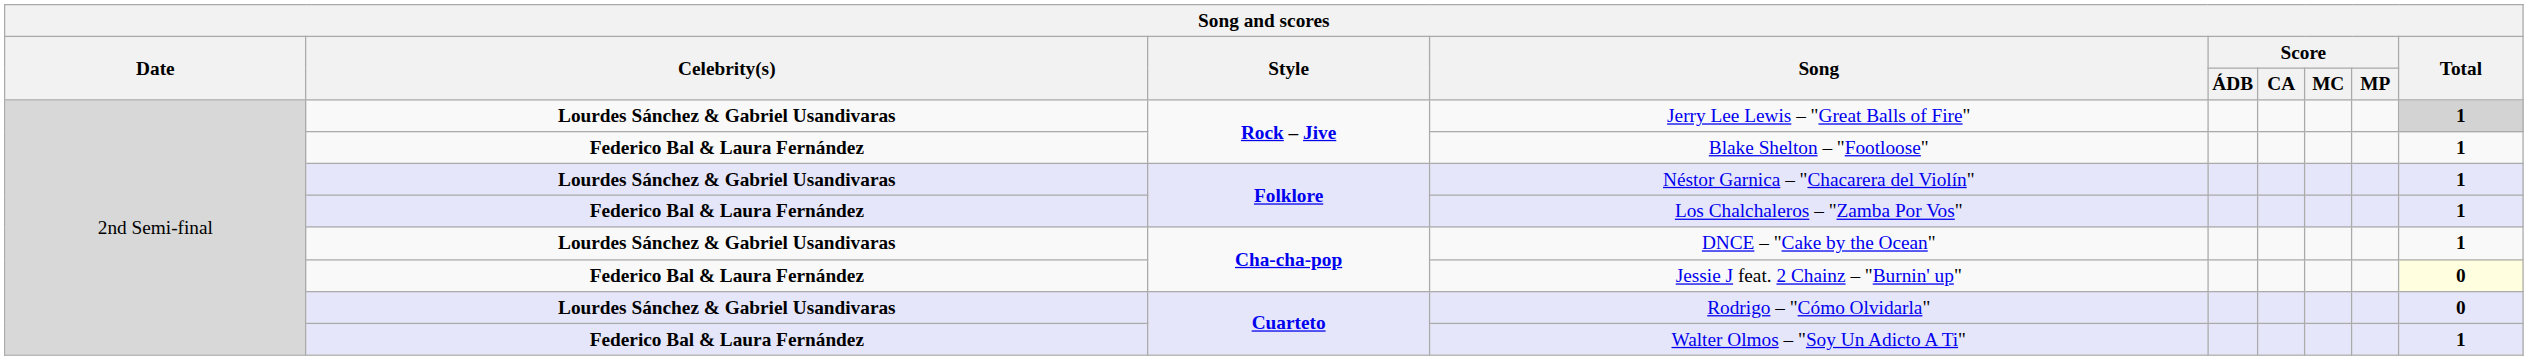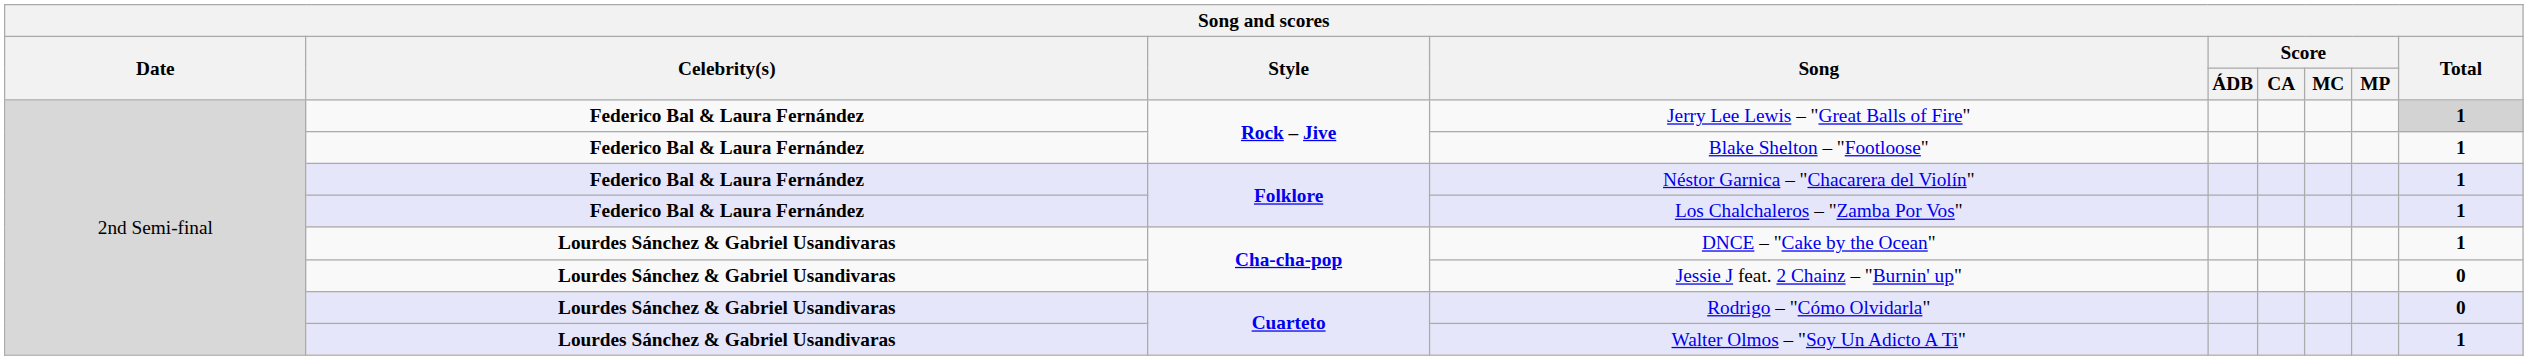(727, 116) Lourdes Sánchez & Gabriel Usandivaras -> (727, 116) Federico Bal & Laura Fernández
(727, 179) Lourdes Sánchez & Gabriel Usandivaras -> (727, 179) Federico Bal & Laura Fernández
(727, 275) Federico Bal & Laura Fernández -> (727, 275) Lourdes Sánchez & Gabriel Usandivaras
(2461, 275) lightyellow background -> (2461, 275) no background
(727, 338) Federico Bal & Laura Fernández -> (727, 338) Lourdes Sánchez & Gabriel Usandivaras
